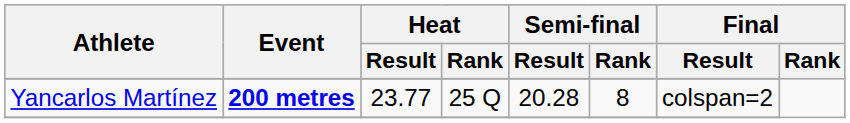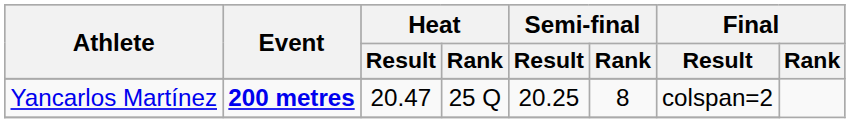(401, 99) 23.77 -> (401, 99) 20.47
(549, 99) 20.28 -> (549, 99) 20.25
